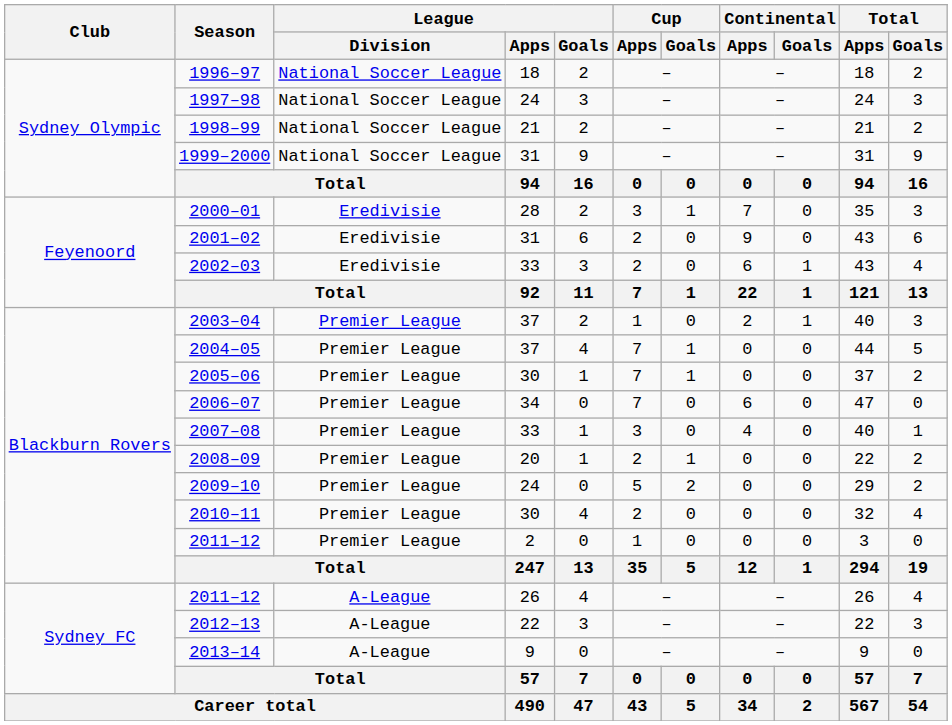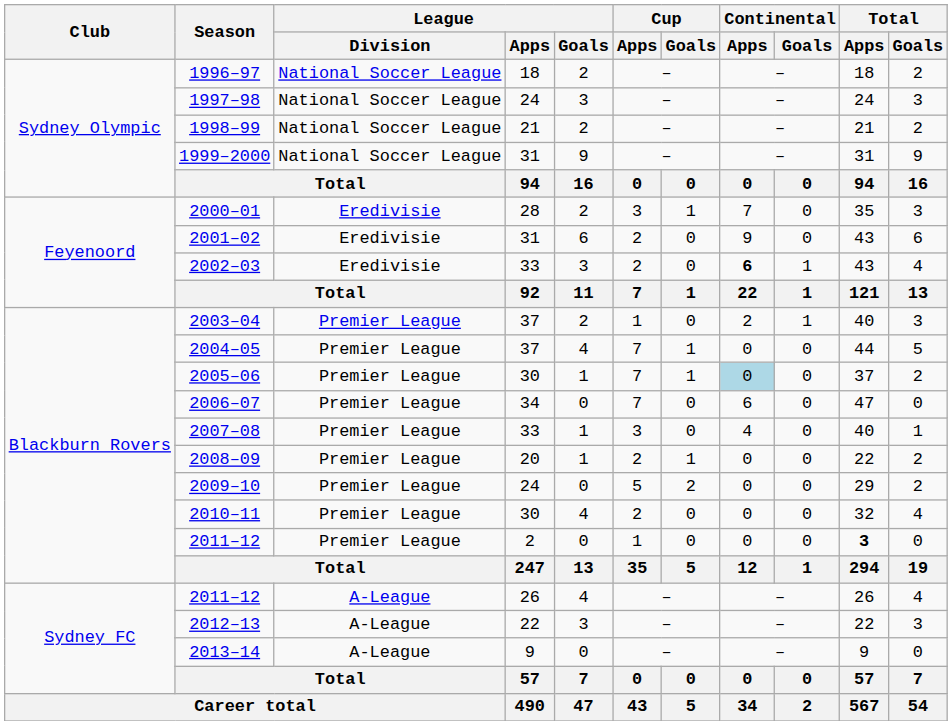(747, 266) normal -> (747, 266) bold
(747, 376) no background -> (747, 376) lightblue background
(864, 542) normal -> (864, 542) bold
